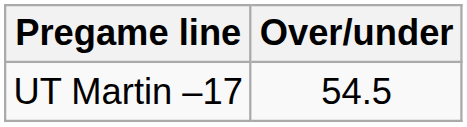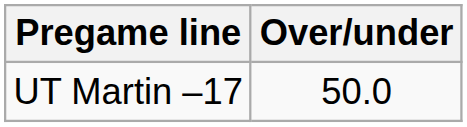(357, 90) 54.5 -> (357, 90) 50.0
